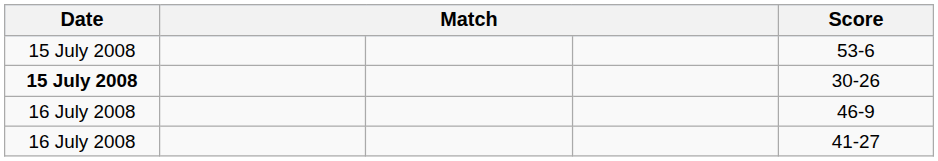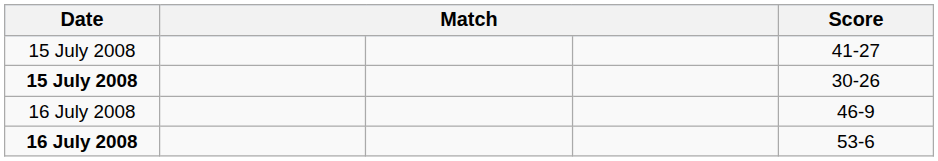(856, 51) 53-6 -> (856, 51) 41-27
(82, 141) normal -> (82, 141) bold
(856, 141) 41-27 -> (856, 141) 53-6
